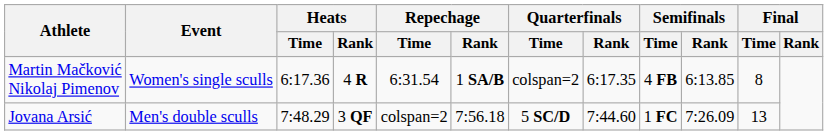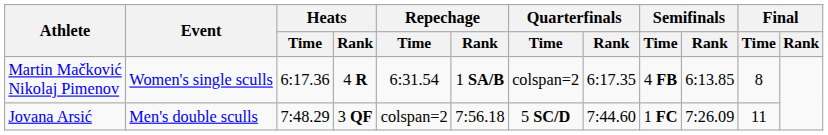(759, 116) 13 -> (759, 116) 11
